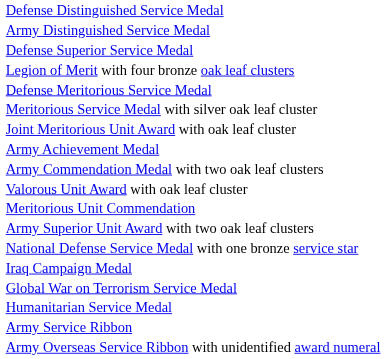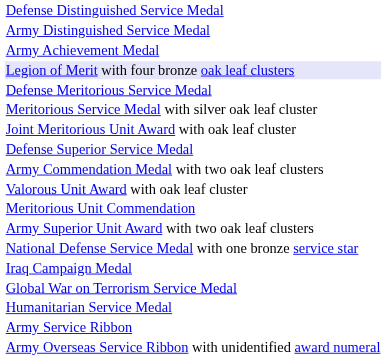(99, 50) Defense Superior Service Medal -> (82, 50) Army Achievement Medal
(150, 70) no background -> (150, 70) lavender background
(82, 149) Army Achievement Medal -> (99, 149) Defense Superior Service Medal
